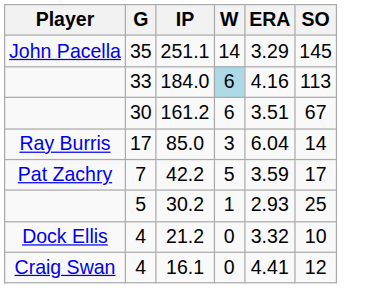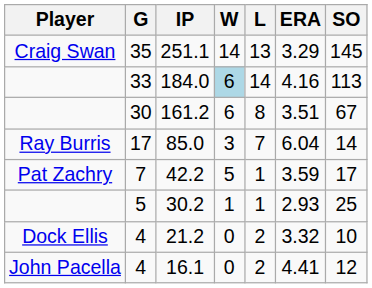+ column: (260, 19)
(65, 50) John Pacella -> (65, 50) Craig Swan
(65, 267) Craig Swan -> (65, 267) John Pacella
